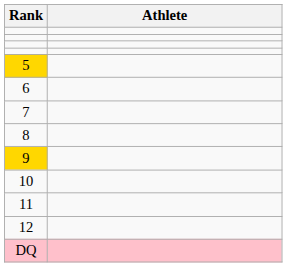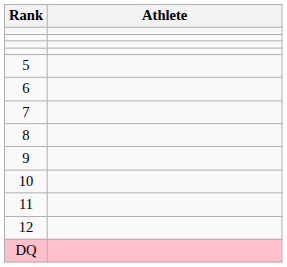(26, 65) gold background -> (26, 65) no background
(26, 158) gold background -> (26, 158) no background
